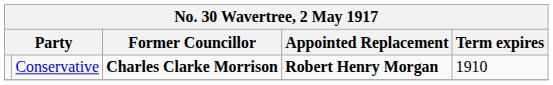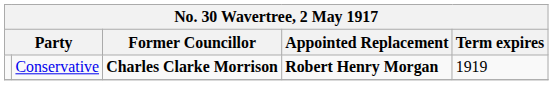(472, 67) 1910 -> (472, 67) 1919
